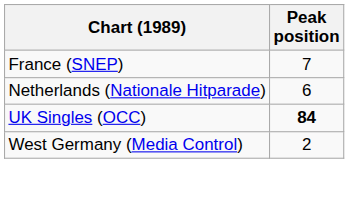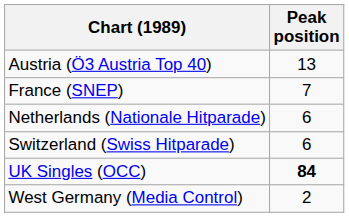+ row: (110, 63)
+ row: (122, 144)
